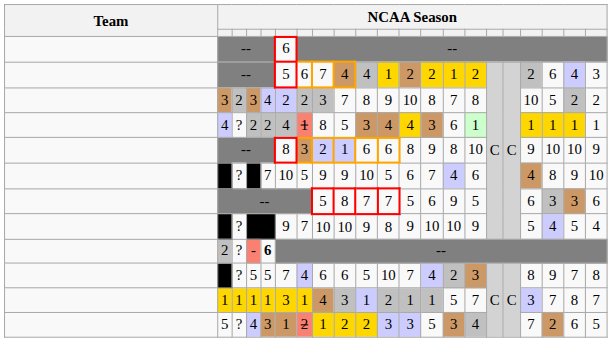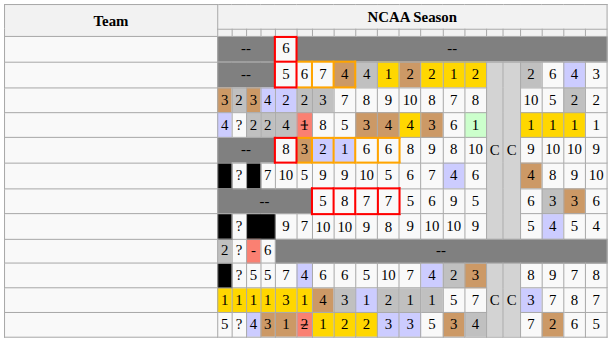(268, 251) bold -> (268, 251) normal
